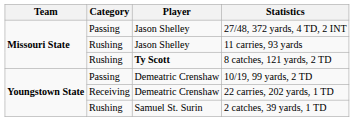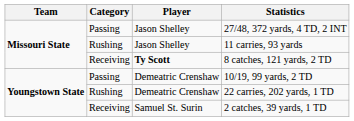(106, 60) Rushing -> (109, 60) Receiving
(109, 92) Receiving -> (106, 92) Rushing
(106, 108) Rushing -> (109, 108) Receiving
